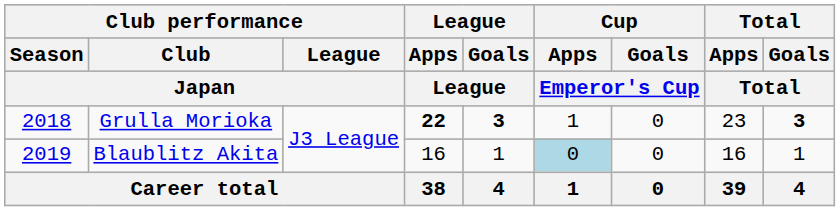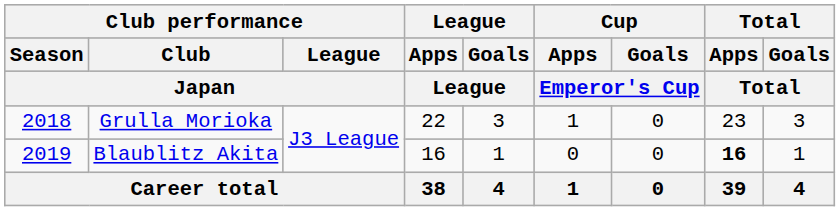(433, 122) bold -> (433, 122) normal
(499, 122) bold -> (499, 122) normal
(799, 122) bold -> (799, 122) normal
(573, 155) lightblue background -> (573, 155) no background
(734, 155) normal -> (734, 155) bold
